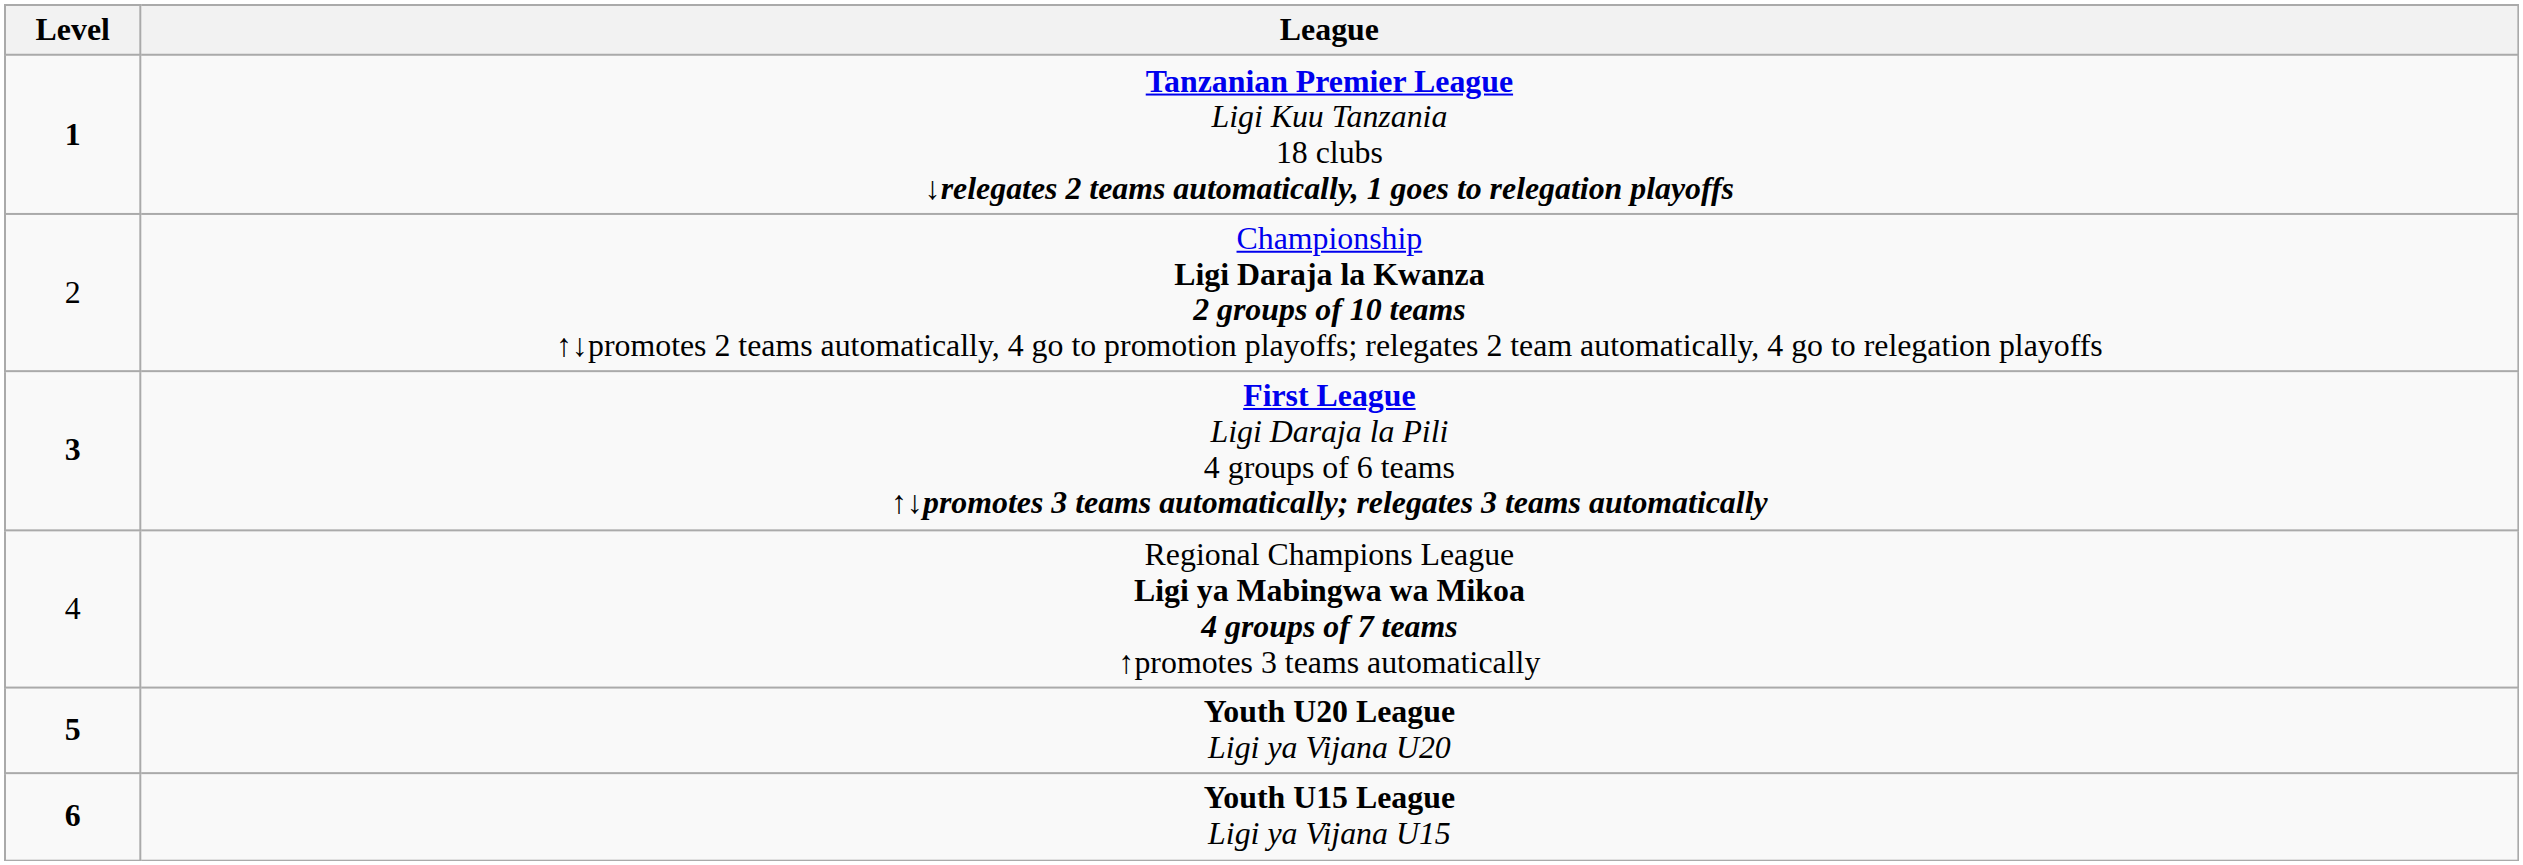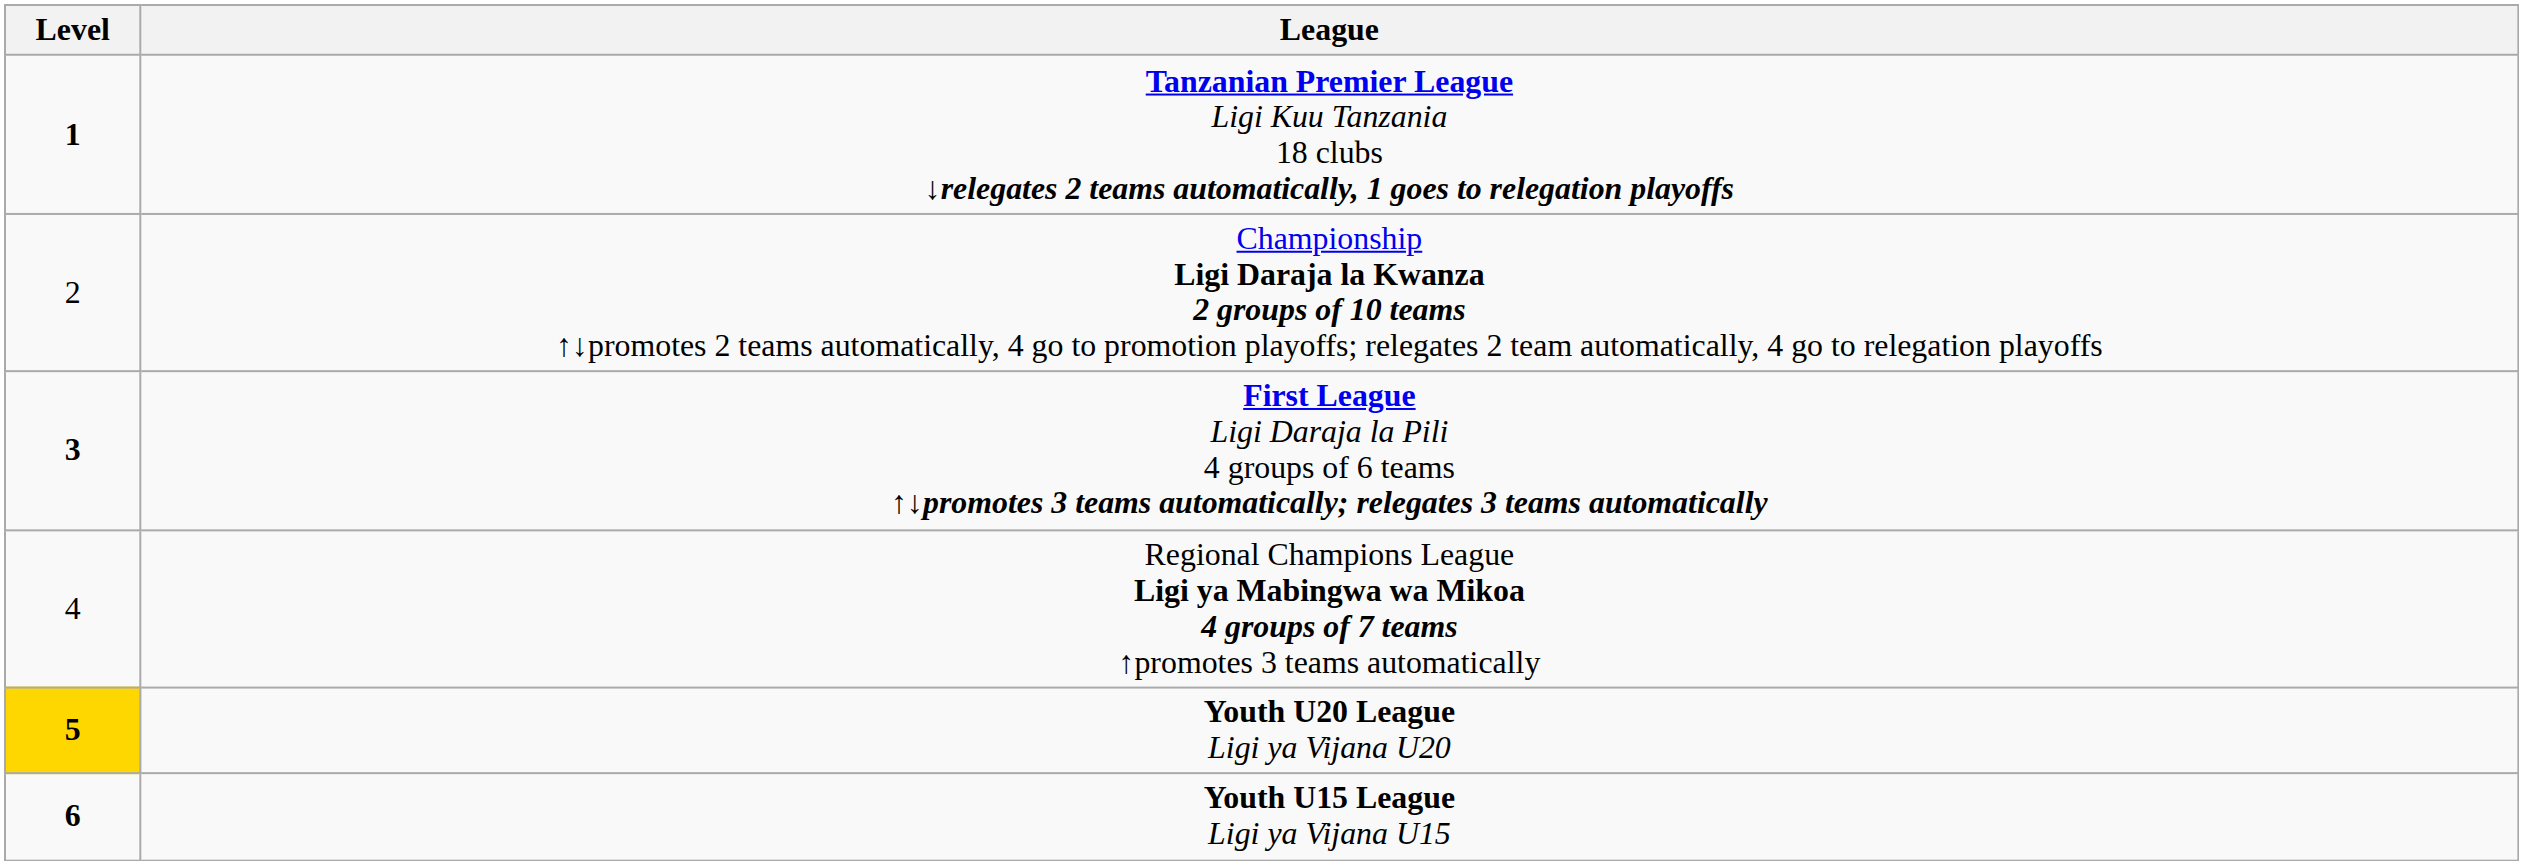(73, 729) no background -> (73, 729) gold background
